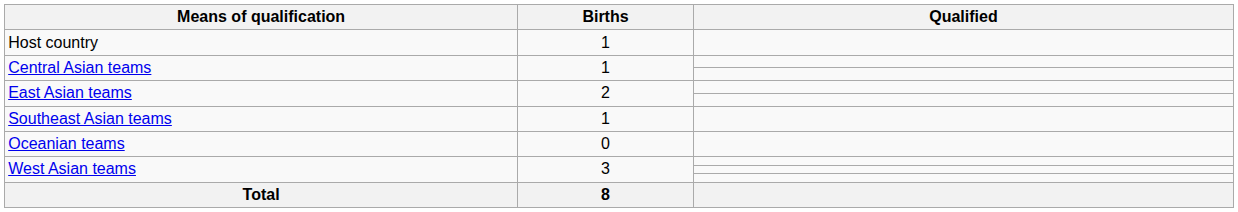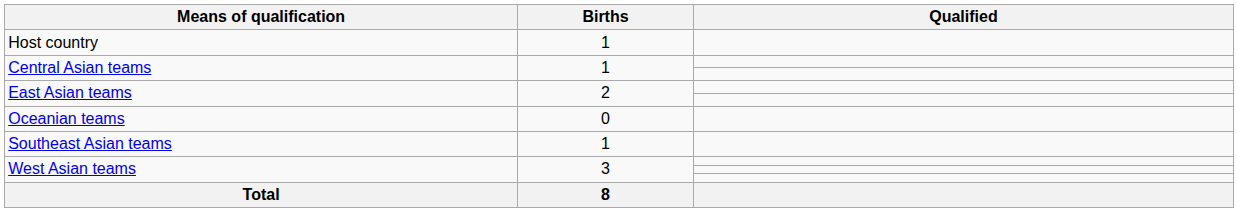rows swapped: (66, 144) <-> (90, 118)
